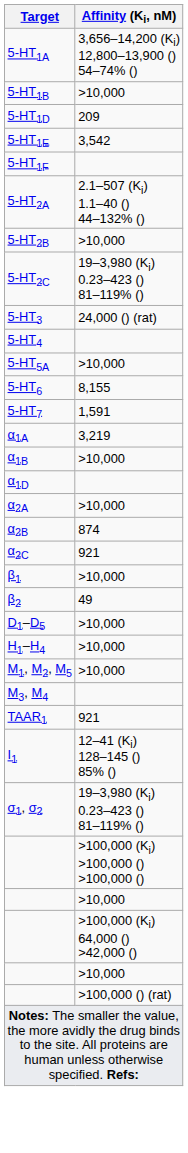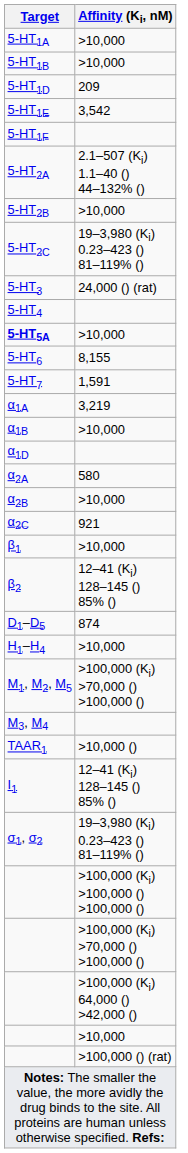(129, 55) 3,656–14,200 (Ki) 12,800–13,900 () 54–74% () -> (102, 40) >10,000
(28, 364) normal -> (29, 335) bold
(102, 506) >10,000 -> (89, 476) 580
(89, 529) 874 -> (102, 499) >10,000
(85, 600) 49 -> (109, 585) 12–41 (Ki) 128–145 () 85% ()
(102, 623) >10,000 -> (89, 623) 874
(102, 670) >10,000 -> (117, 685) >100,000 (Ki) >70,000 () >100,000 ()
(89, 717) 921 -> (108, 747) >10,000 ()
(102, 899) >10,000 -> (117, 945) >100,000 (Ki) >70,000 () >100,000 ()
